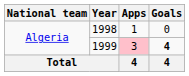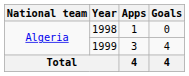(134, 46) pink background -> (134, 46) no background
(167, 46) bold -> (167, 46) normal
